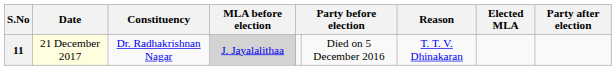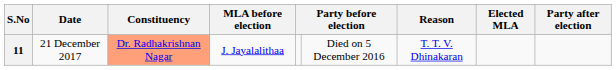(70, 50) lightyellow background -> (70, 50) no background
(159, 50) no background -> (159, 50) lightsalmon background
(253, 50) lightgrey background -> (253, 50) no background
